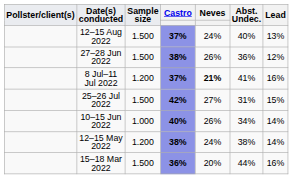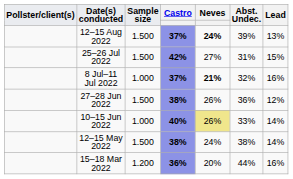(213, 36) normal -> (213, 36) bold
(247, 36) 40% -> (247, 36) 39%
rows swapped: (101, 100) <-> (101, 58)
(143, 79) 1.200 -> (143, 79) 1.000
(247, 79) 41% -> (247, 79) 32%
(213, 121) no background -> (213, 121) khaki background
(247, 121) 34% -> (247, 121) 33%
(143, 142) 1.200 -> (143, 142) 1.500
(143, 164) 1.500 -> (143, 164) 1.200
